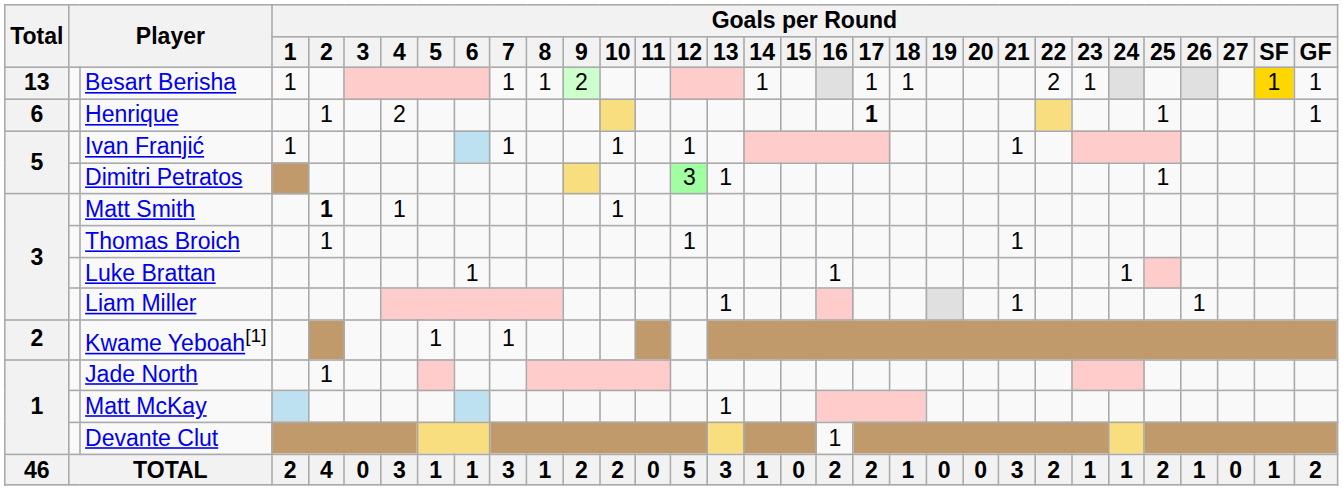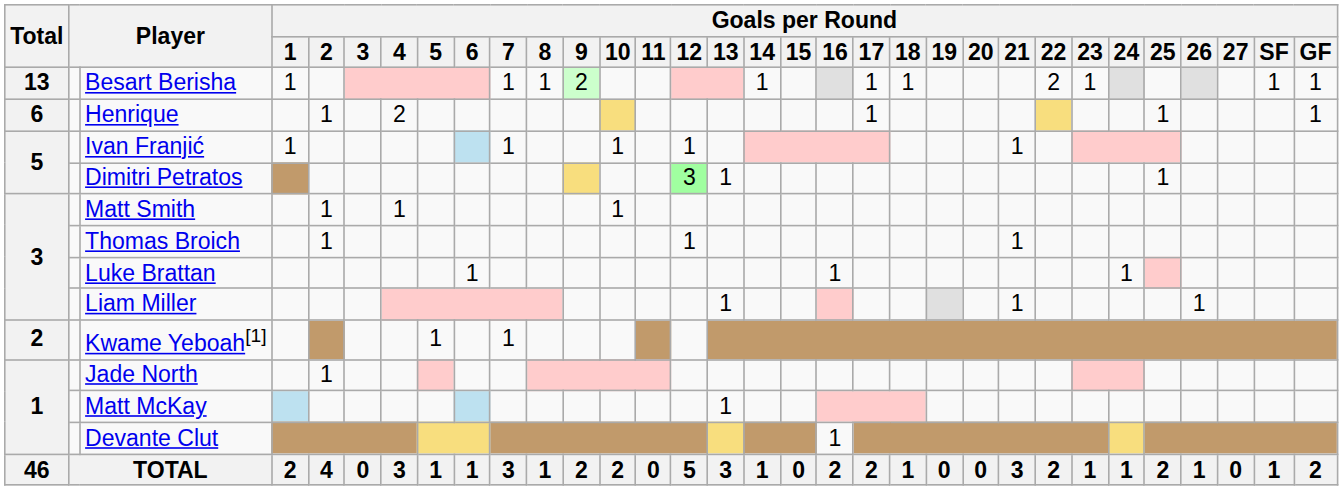(1274, 83) gold background -> (1274, 83) no background
(871, 115) bold -> (871, 115) normal
(326, 209) bold -> (326, 209) normal
